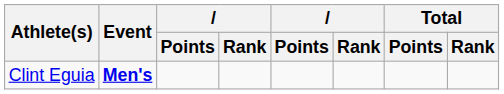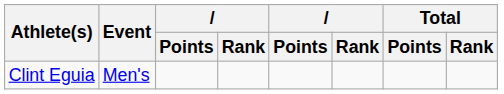(128, 74) bold -> (126, 74) normal
